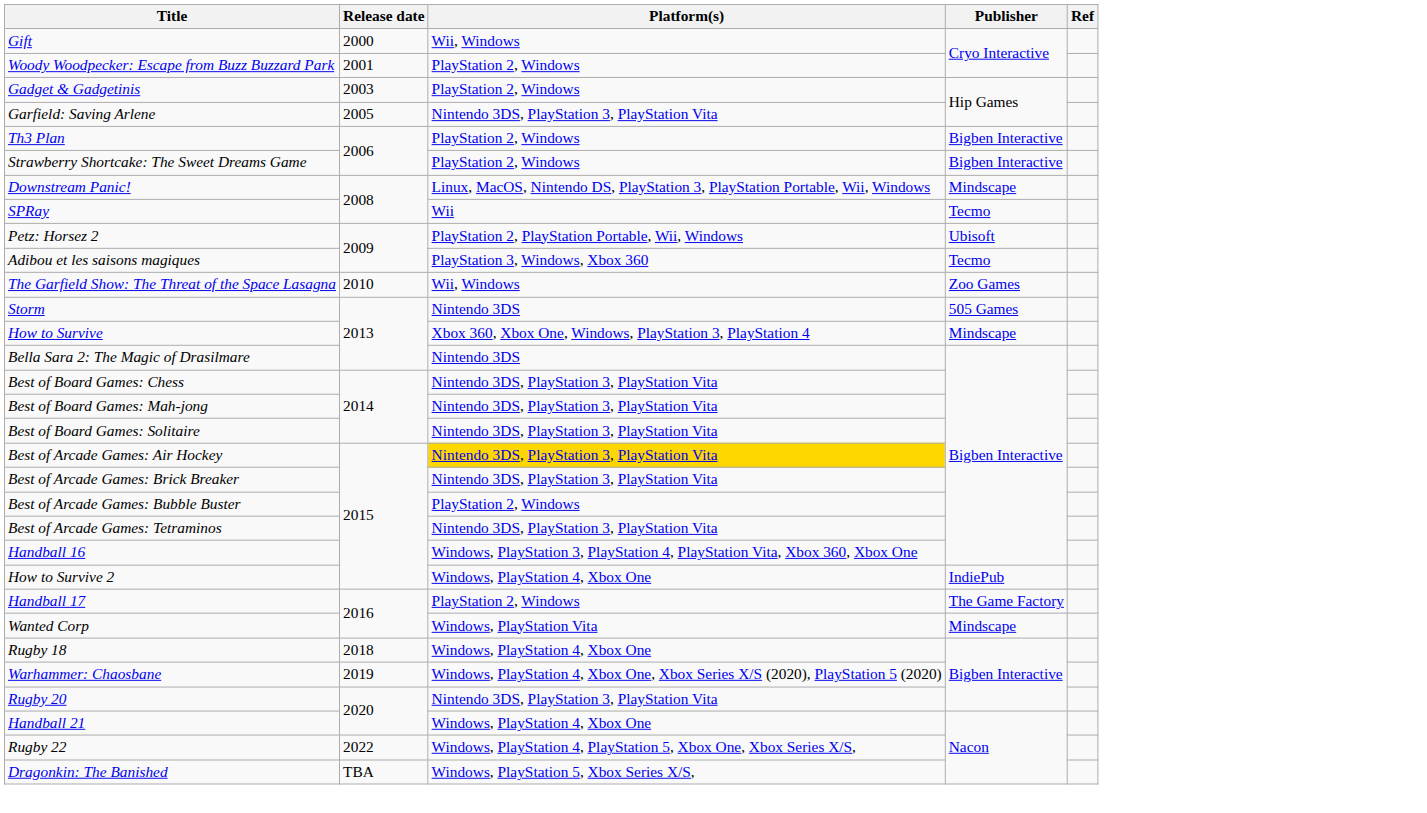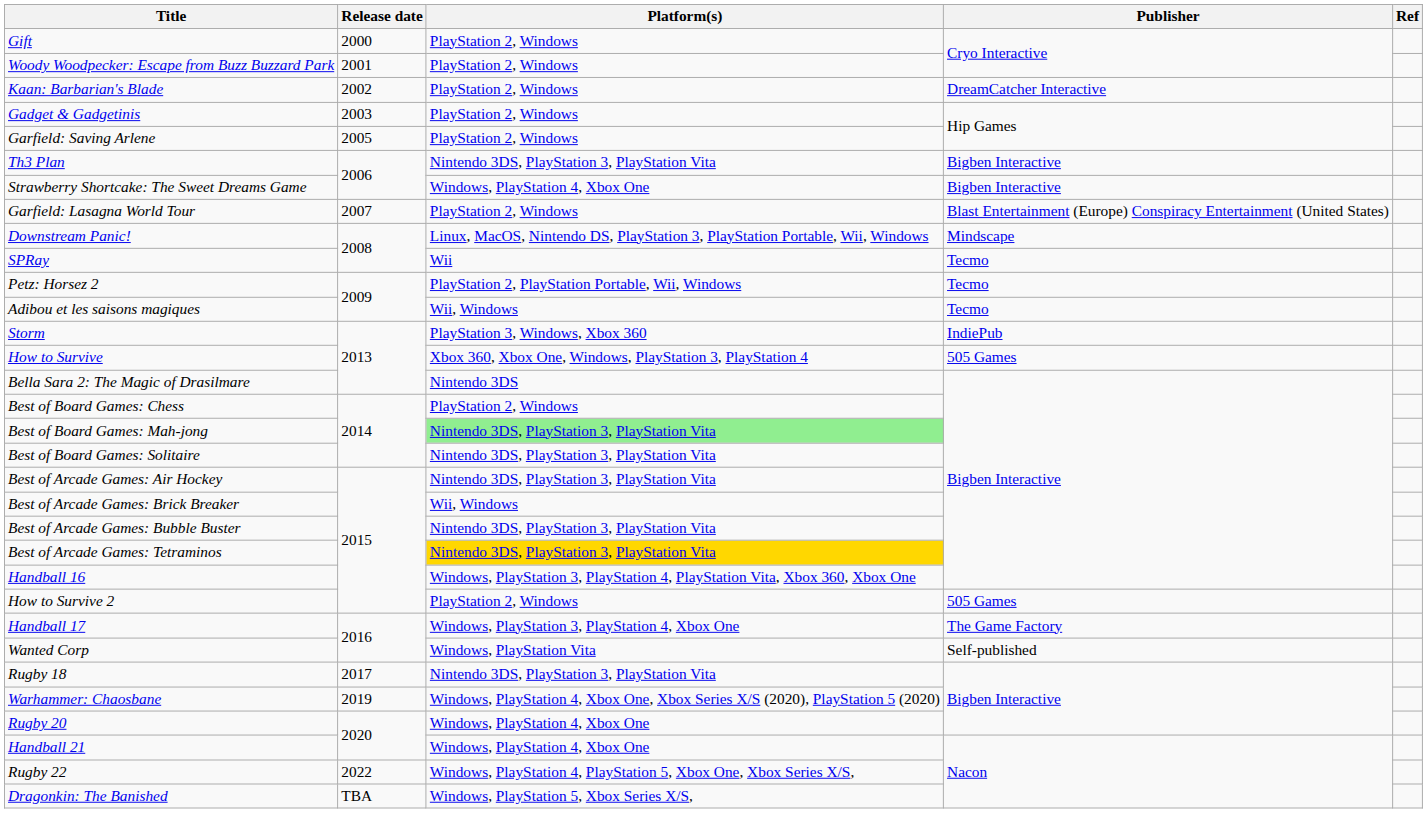(476, 41) Wii, Windows -> (504, 41) PlayStation 2, Windows
+ row: (86, 89)
(575, 114) Nintendo 3DS, PlayStation 3, PlayStation Vita -> (504, 138) PlayStation 2, Windows
(506, 138) PlayStation 2, Windows -> (573, 162) Nintendo 3DS, PlayStation 3, PlayStation Vita
(506, 162) PlayStation 2, Windows -> (540, 187) Windows, PlayStation 4, Xbox One
+ row: (102, 211)
(972, 235) Ubisoft -> (968, 284) Tecmo
(540, 260) PlayStation 3, Windows, Xbox 360 -> (474, 308) Wii, Windows
- row: (172, 284)
(476, 308) Nintendo 3DS -> (538, 333) PlayStation 3, Windows, Xbox 360
(984, 308) 505 Games -> (975, 333) IndiePub
(982, 333) Mindscape -> (982, 357) 505 Games
(575, 382) Nintendo 3DS, PlayStation 3, PlayStation Vita -> (504, 406) PlayStation 2, Windows
(575, 406) no background -> (573, 430) lightgreen background
(575, 455) gold background -> (573, 479) no background
(575, 479) Nintendo 3DS, PlayStation 3, PlayStation Vita -> (474, 503) Wii, Windows
(506, 503) PlayStation 2, Windows -> (573, 528) Nintendo 3DS, PlayStation 3, PlayStation Vita
(575, 528) no background -> (573, 552) gold background
(541, 576) Windows, PlayStation 4, Xbox One -> (504, 601) PlayStation 2, Windows
(977, 576) IndiePub -> (982, 601) 505 Games
(506, 601) PlayStation 2, Windows -> (585, 625) Windows, PlayStation 3, PlayStation 4, Xbox One
(982, 625) Mindscape -> (992, 650) Self-published
(358, 650) 2018 -> (357, 674) 2017
(541, 650) Windows, PlayStation 4, Xbox One -> (573, 674) Nintendo 3DS, PlayStation 3, PlayStation Vita
(575, 698) Nintendo 3DS, PlayStation 3, PlayStation Vita -> (540, 723) Windows, PlayStation 4, Xbox One
